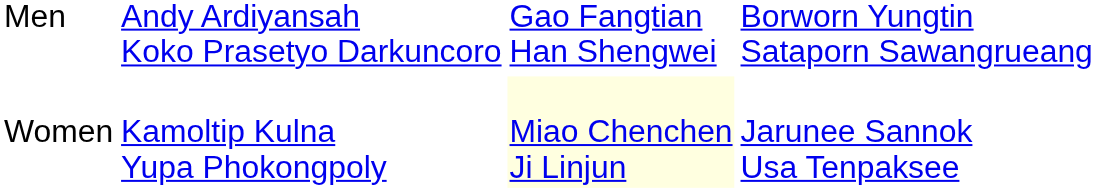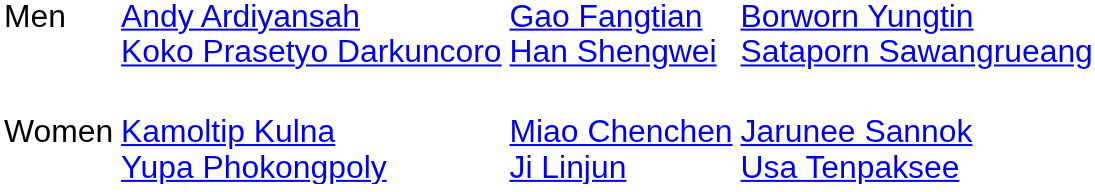(621, 149) lightyellow background -> (621, 149) no background
